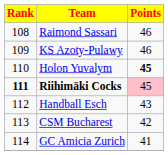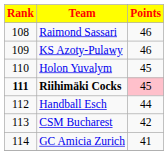(146, 68) bold -> (146, 68) normal
(146, 104) 43 -> (146, 104) 44
